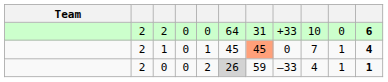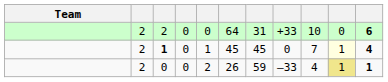(164, 49) normal -> (164, 49) bold
(260, 49) lightsalmon background -> (260, 49) no background
(342, 49) no background -> (342, 49) lightyellow background
(232, 67) lightgrey background -> (232, 67) no background
(342, 67) no background -> (342, 67) khaki background
